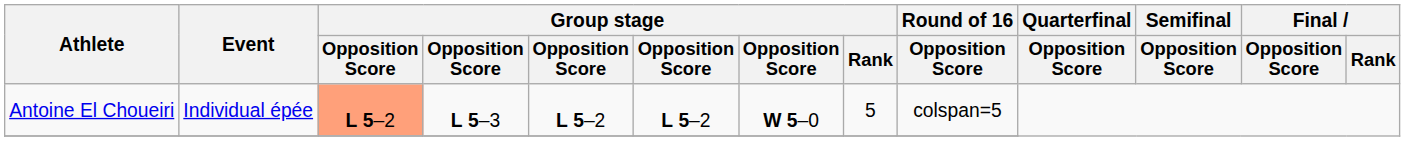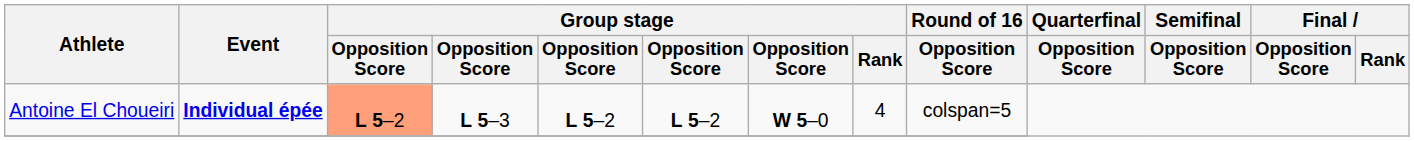(248, 110) normal -> (253, 110) bold
(870, 110) 5 -> (880, 110) 4
